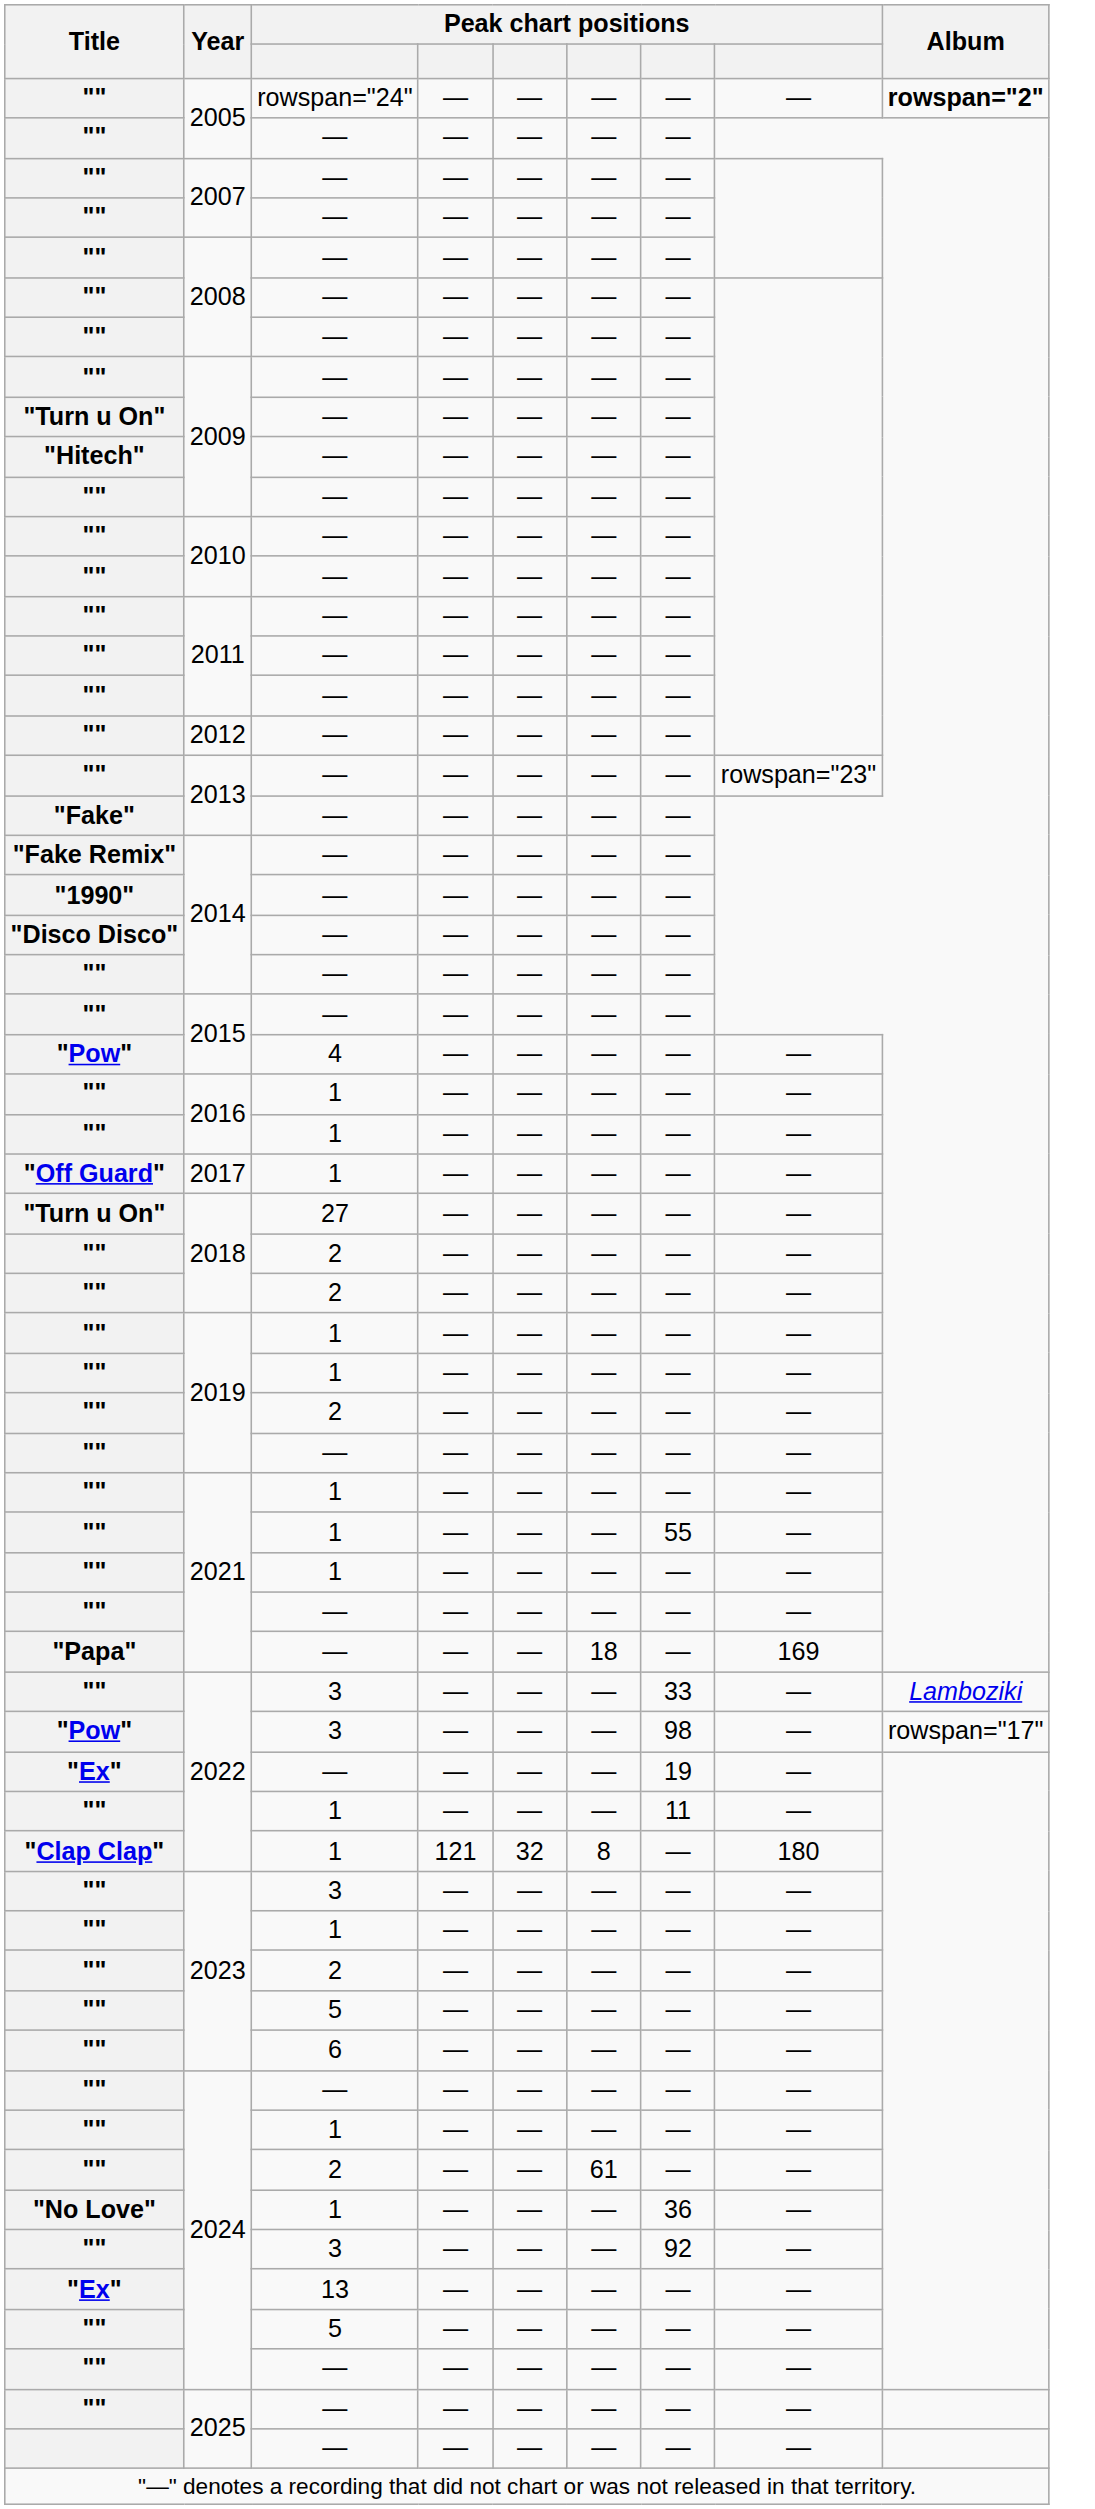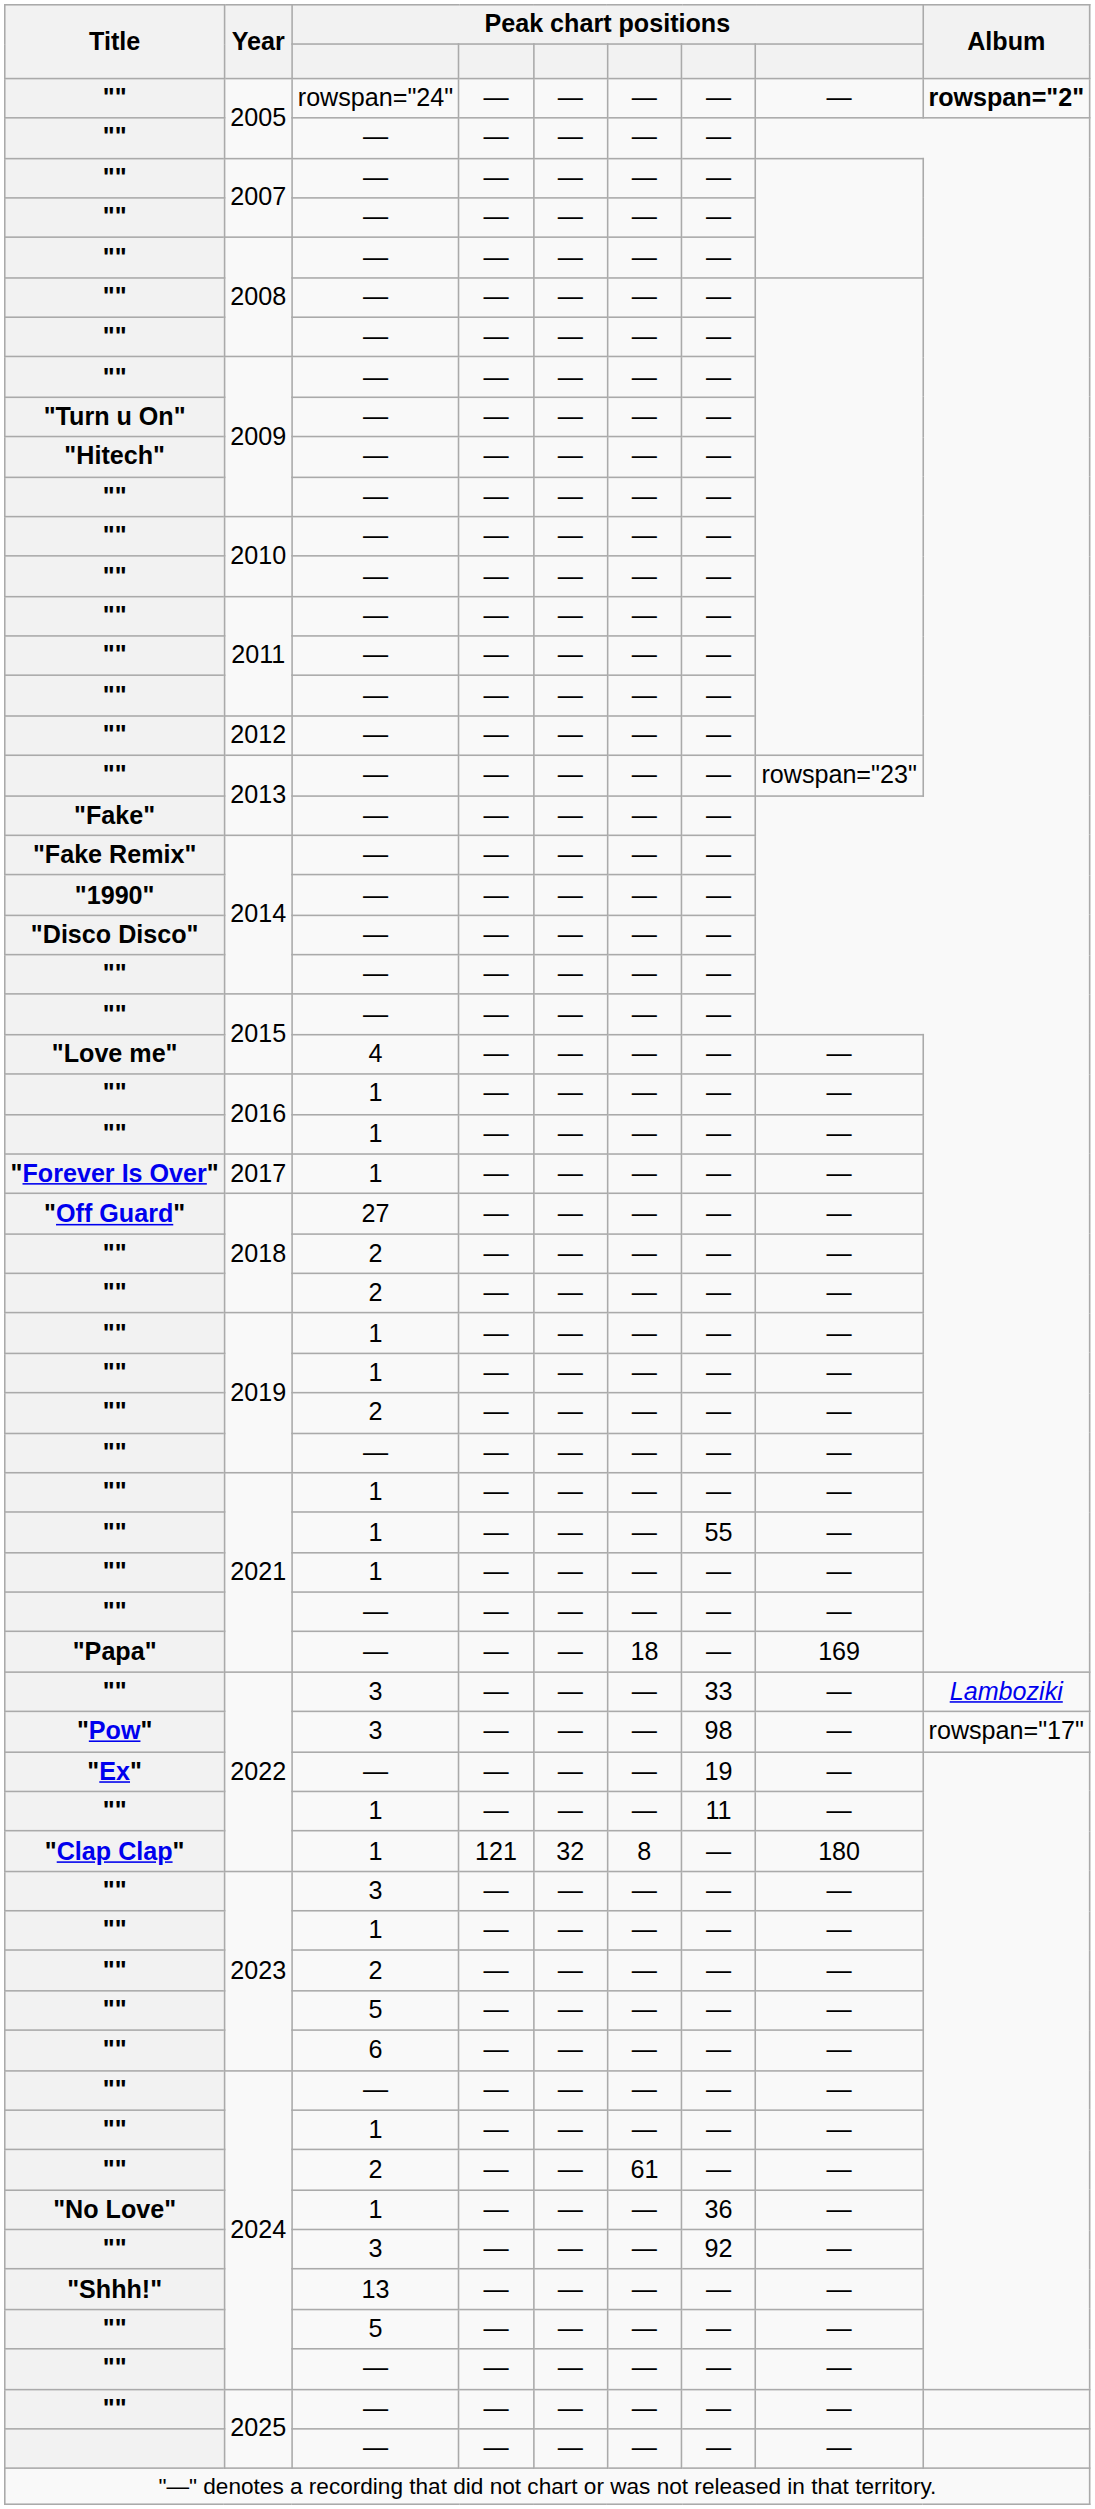(94, 1054) "Pow" -> (115, 1054) "Love me"
(94, 1173) "Off Guard" -> (115, 1173) "Forever Is Over"
(94, 1213) "Turn u On" -> (115, 1213) "Off Guard"
(94, 2289) "Ex" -> (115, 2289) "Shhh!"
